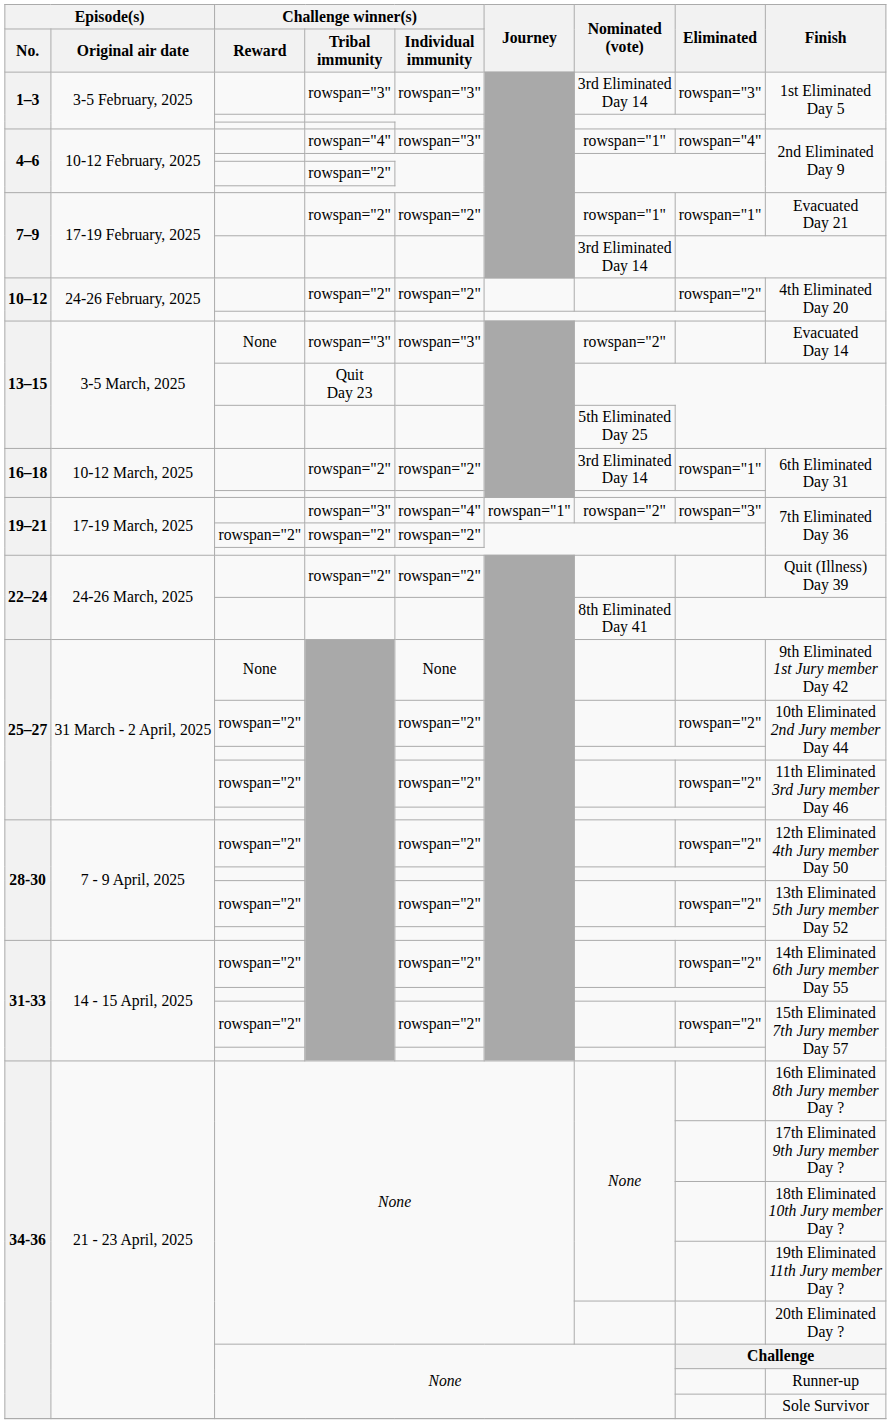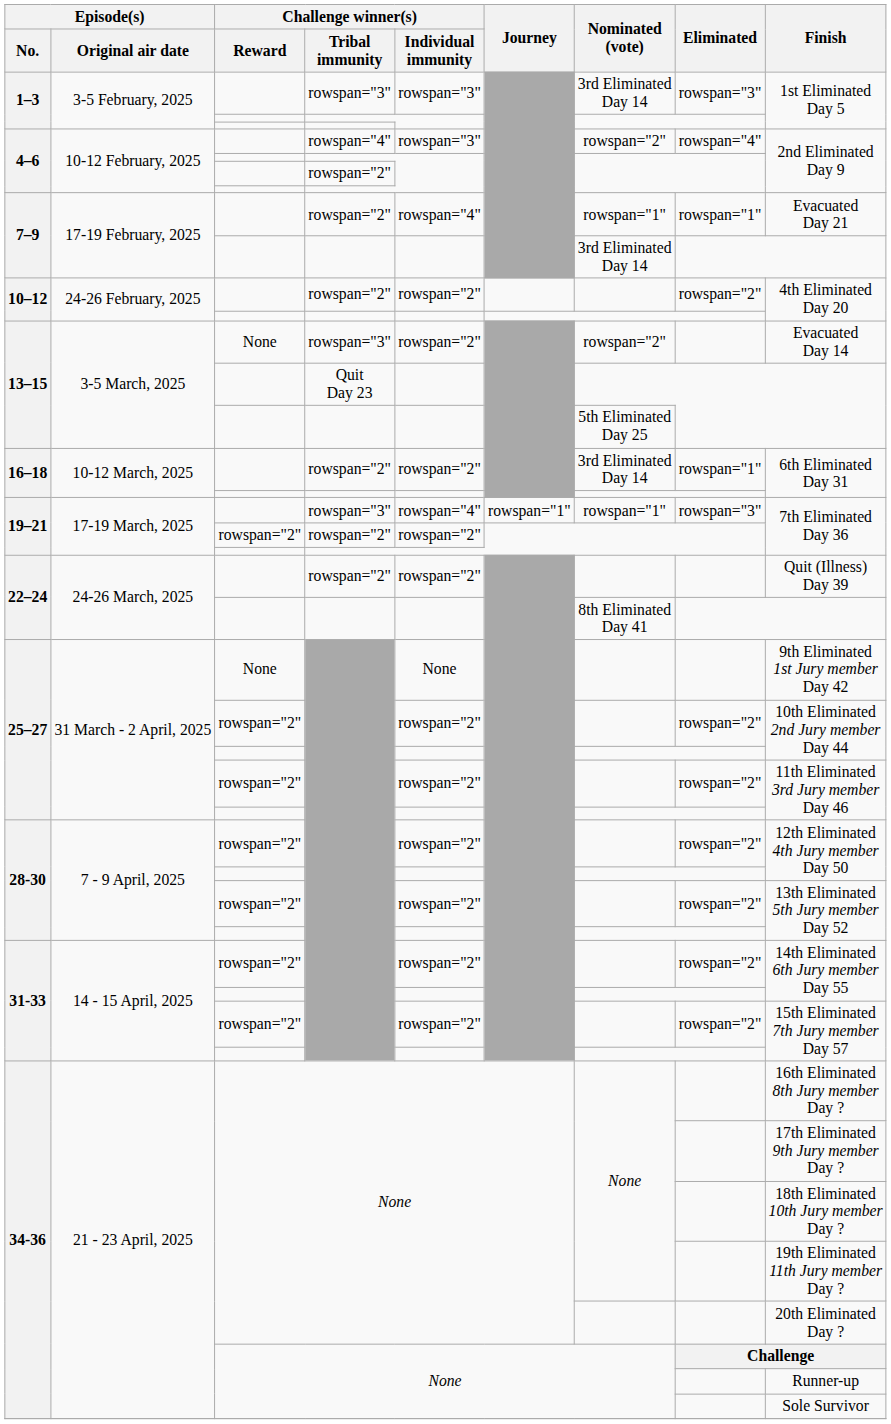(625, 141) rowspan="1" -> (625, 141) rowspan="2"
(439, 214) rowspan="2" -> (439, 214) rowspan="4"
(439, 341) rowspan="3" -> (439, 341) rowspan="2"
(625, 510) rowspan="2" -> (625, 510) rowspan="1"
